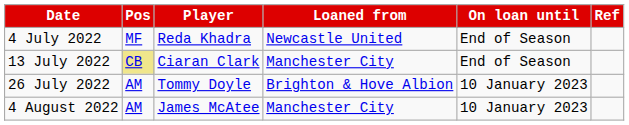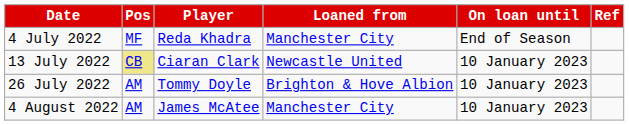(334, 39) Newcastle United -> (330, 39) Manchester City
(330, 62) Manchester City -> (334, 62) Newcastle United
(515, 62) End of Season -> (524, 62) 10 January 2023
